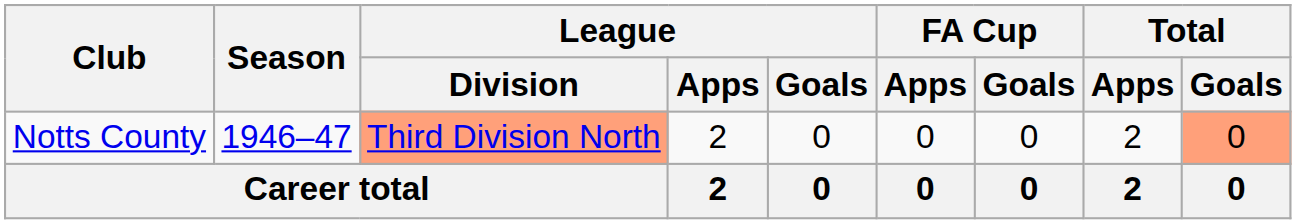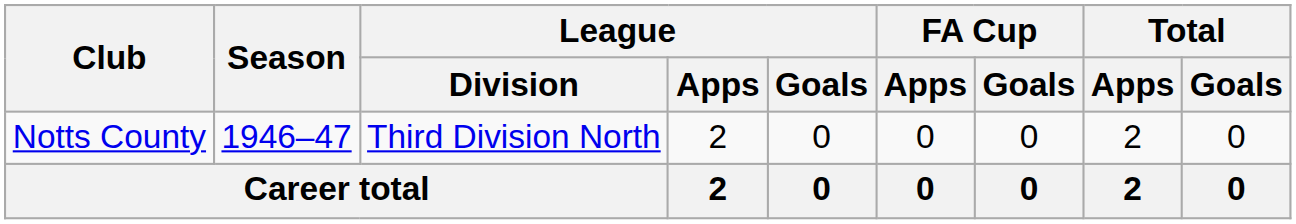(514, 137) lightsalmon background -> (514, 137) no background
(1236, 137) lightsalmon background -> (1236, 137) no background
